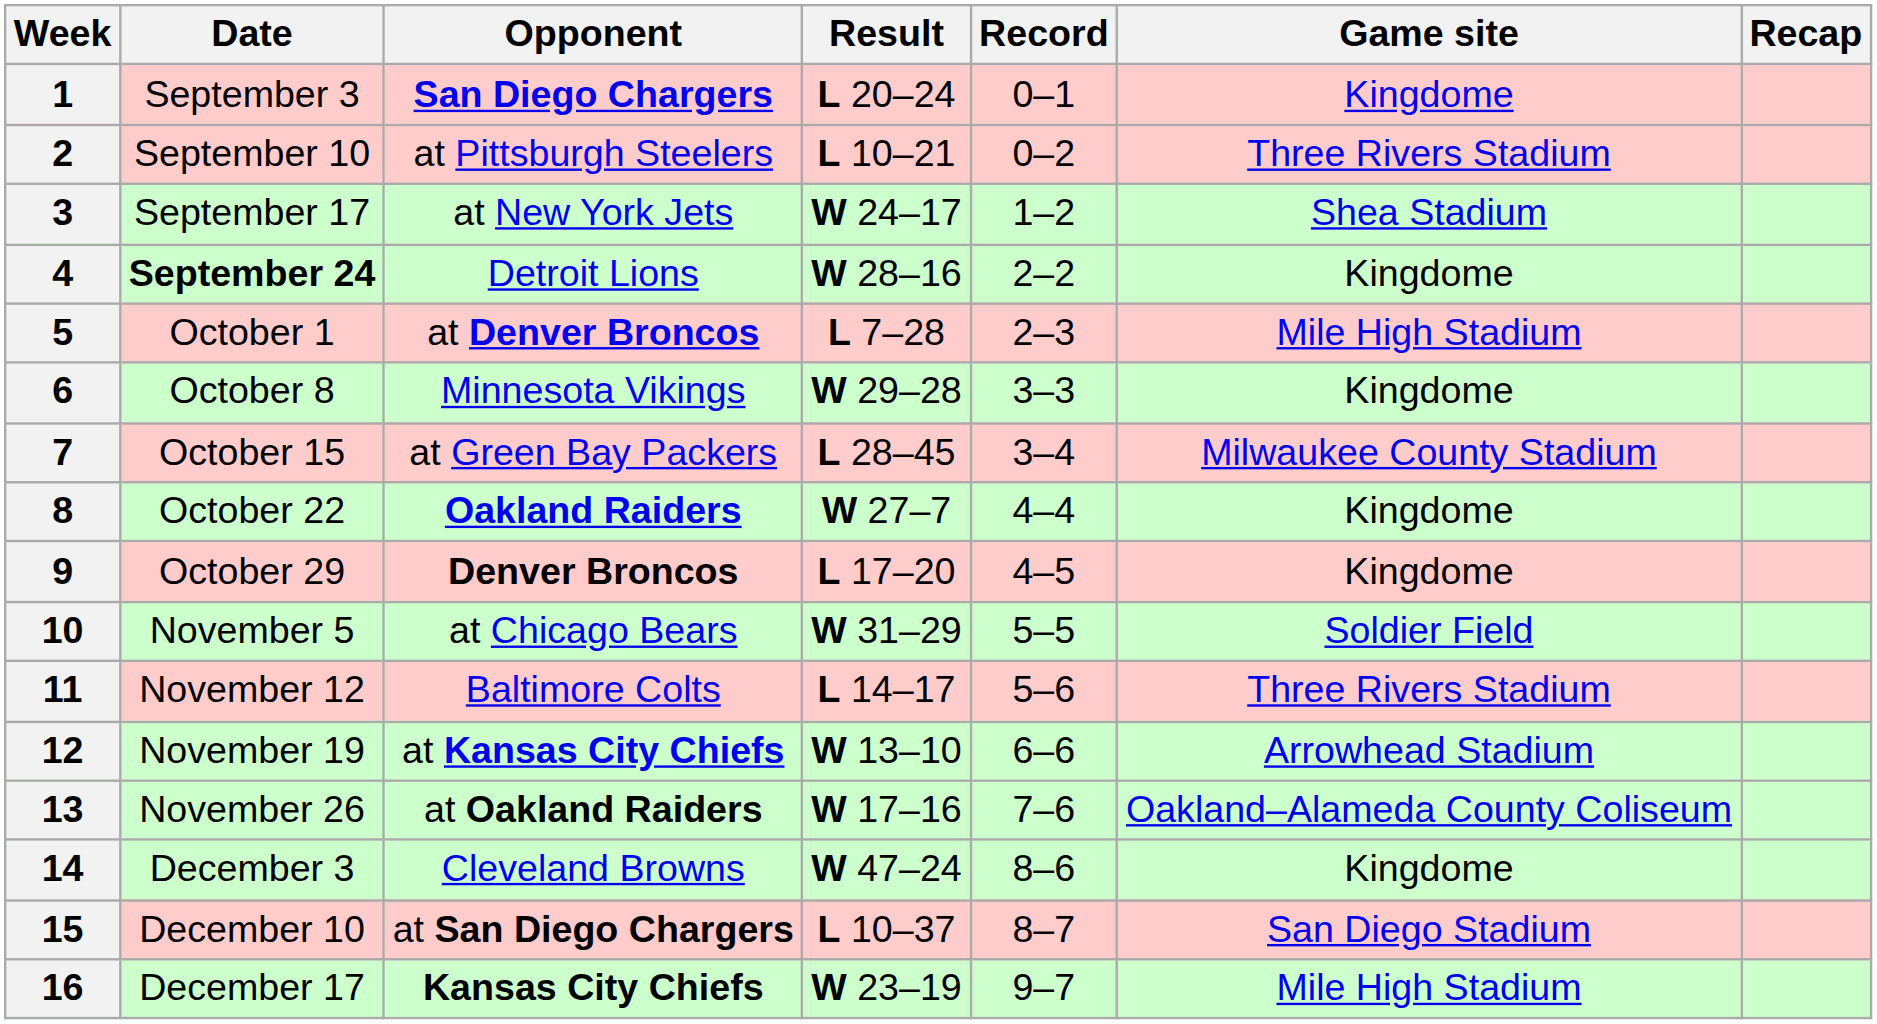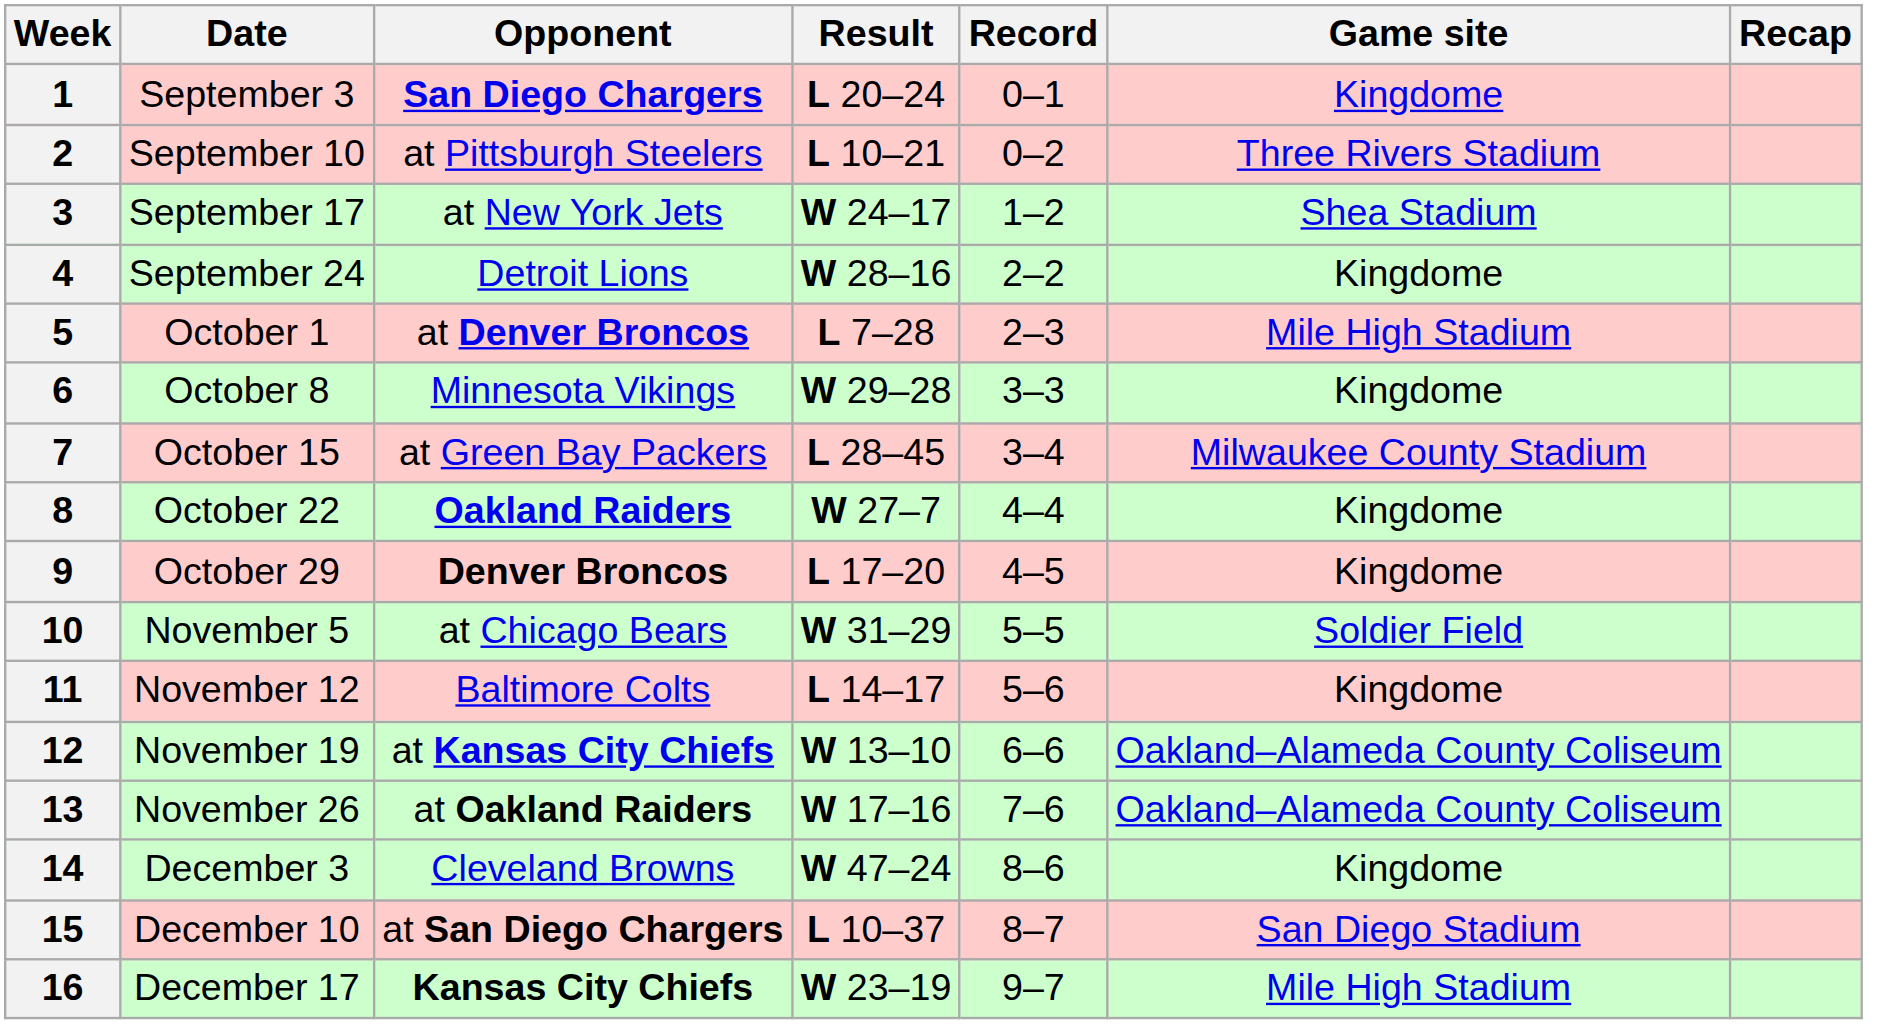(252, 272) bold -> (247, 272) normal
(1429, 690) Three Rivers Stadium -> (1419, 690) Kingdome
(1429, 749) Arrowhead Stadium -> (1419, 749) Oakland–Alameda County Coliseum
